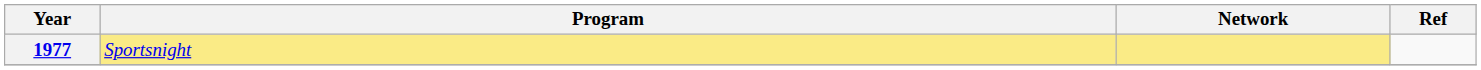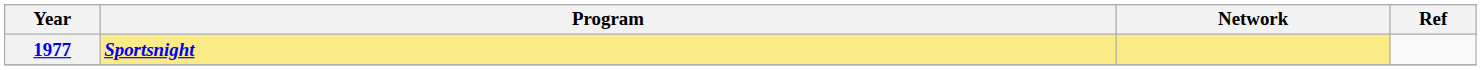(148, 49) normal -> (149, 49) bold
